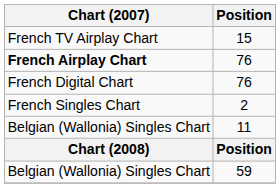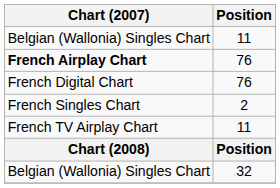(83, 37) French TV Airplay Chart -> (109, 37) Belgian (Wallonia) Singles Chart
(244, 37) 15 -> (244, 37) 11
(109, 127) Belgian (Wallonia) Singles Chart -> (83, 127) French TV Airplay Chart
(244, 171) 59 -> (244, 171) 32
